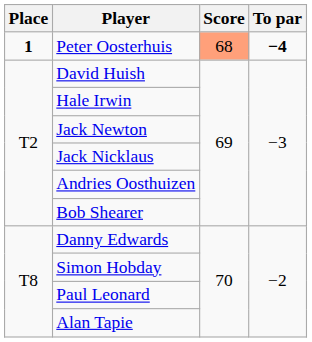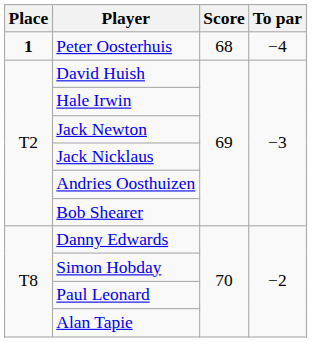(224, 45) lightsalmon background -> (224, 45) no background
(277, 45) bold -> (277, 45) normal
